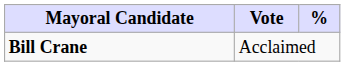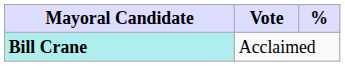(48, 46) no background -> (48, 46) paleturquoise background
